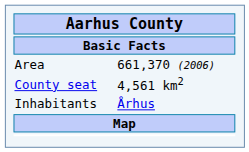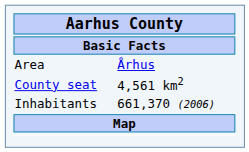(166, 65) 661,370 (2006) -> (136, 65) Århus
(136, 104) Århus -> (166, 104) 661,370 (2006)
